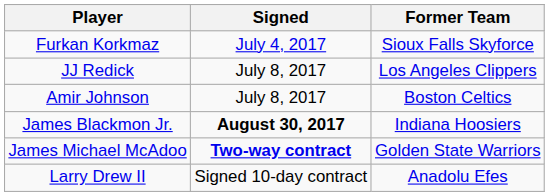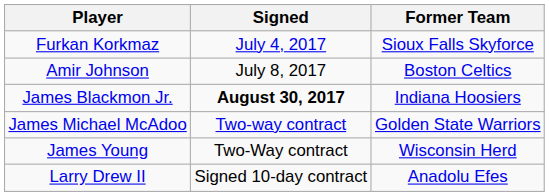- row: (98, 71)
(281, 151) bold -> (281, 124) normal
+ row: (98, 151)
